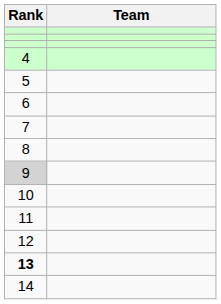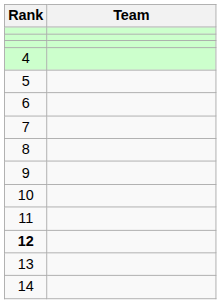(26, 172) lightgrey background -> (26, 172) no background
(26, 241) normal -> (26, 241) bold
(26, 264) bold -> (26, 264) normal
